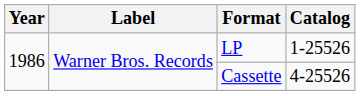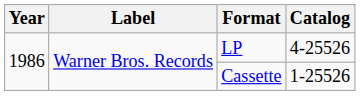(320, 47) 1-25526 -> (320, 47) 4-25526
(320, 76) 4-25526 -> (320, 76) 1-25526
